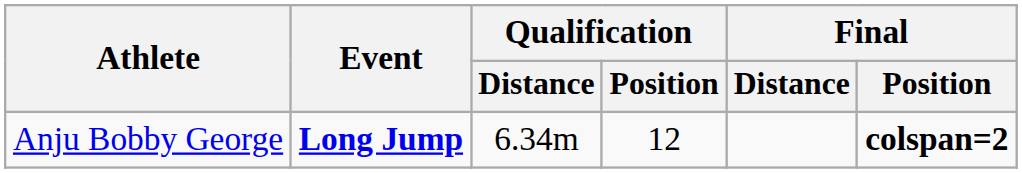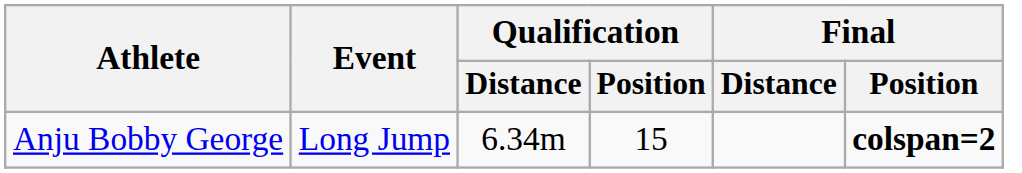(381, 139) bold -> (374, 139) normal
(664, 139) 12 -> (651, 139) 15
